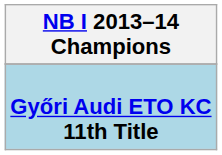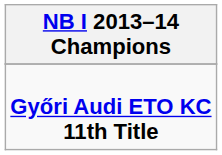(111, 119) lightblue background -> (111, 119) no background
